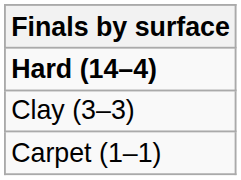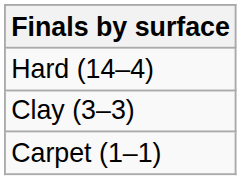(84, 69) bold -> (83, 69) normal
